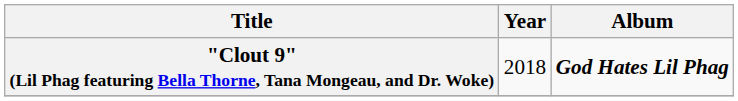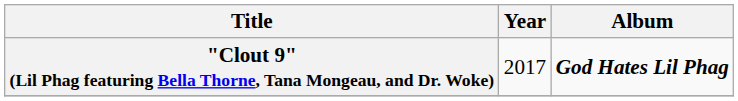(525, 66) 2018 -> (525, 66) 2017
